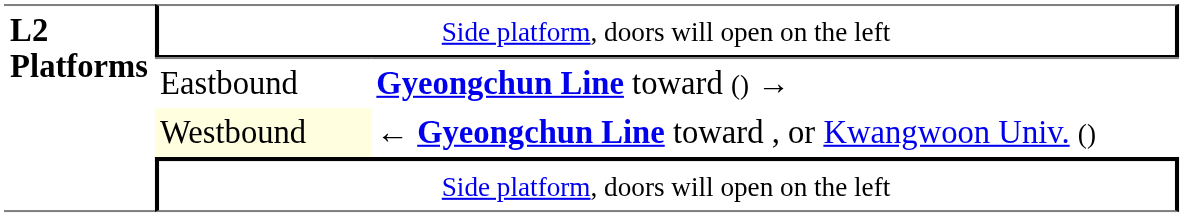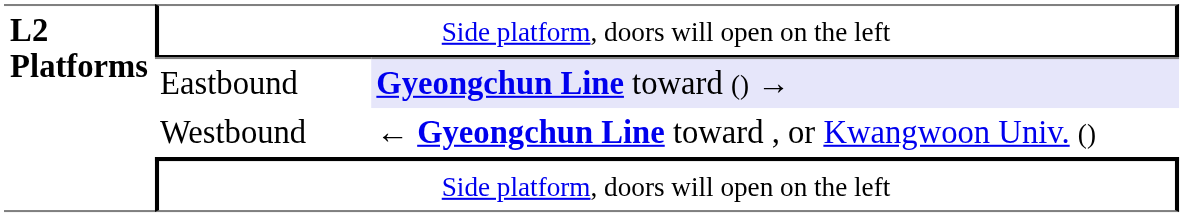(583, 83) no background -> (583, 83) lavender background
(233, 131) lightyellow background -> (233, 131) no background
